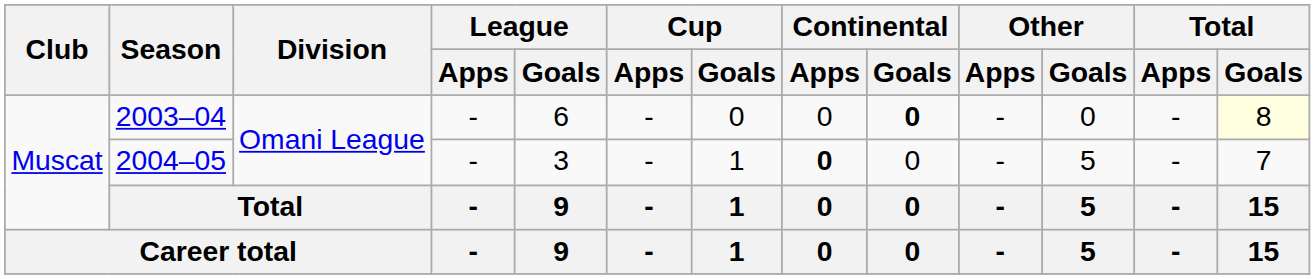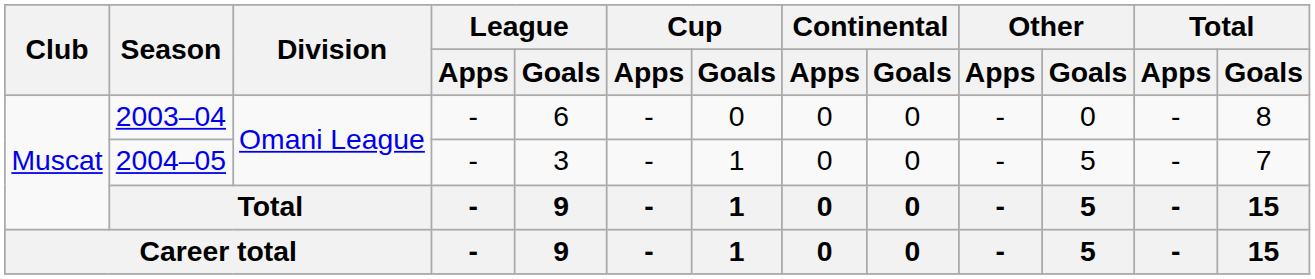(912, 116) bold -> (912, 116) normal
(1264, 116) lightyellow background -> (1264, 116) no background
(825, 161) bold -> (825, 161) normal
